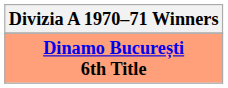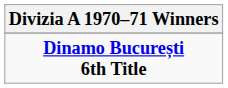(114, 58) lightsalmon background -> (114, 58) no background
